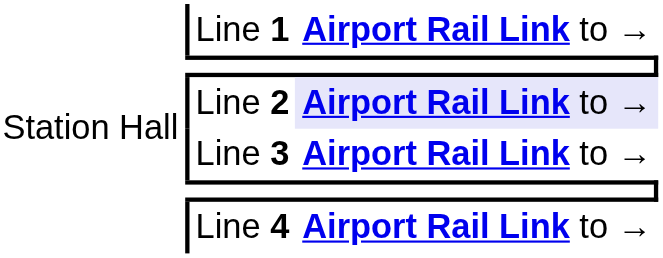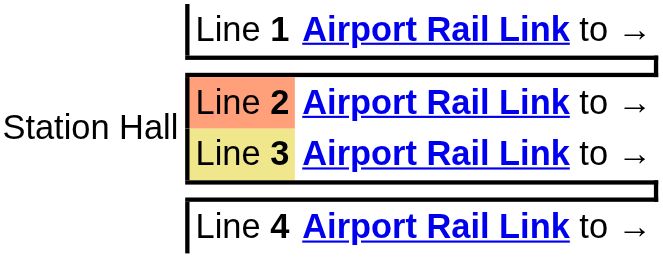(242, 102) no background -> (242, 102) lightsalmon background
(477, 102) lavender background -> (477, 102) no background
(242, 153) no background -> (242, 153) khaki background
